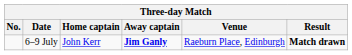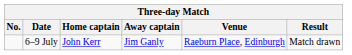(146, 42) bold -> (144, 42) normal
(317, 42) bold -> (315, 42) normal
